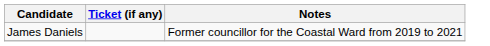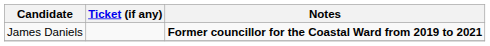(315, 32) normal -> (325, 32) bold
